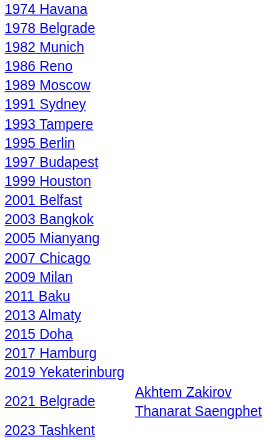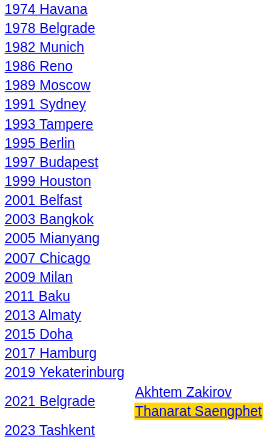(198, 411) no background -> (198, 411) gold background
